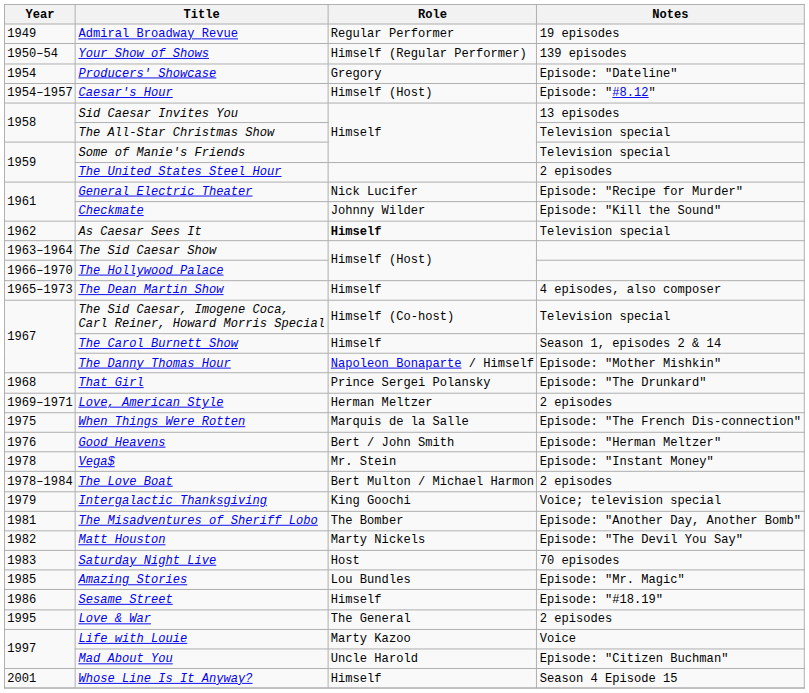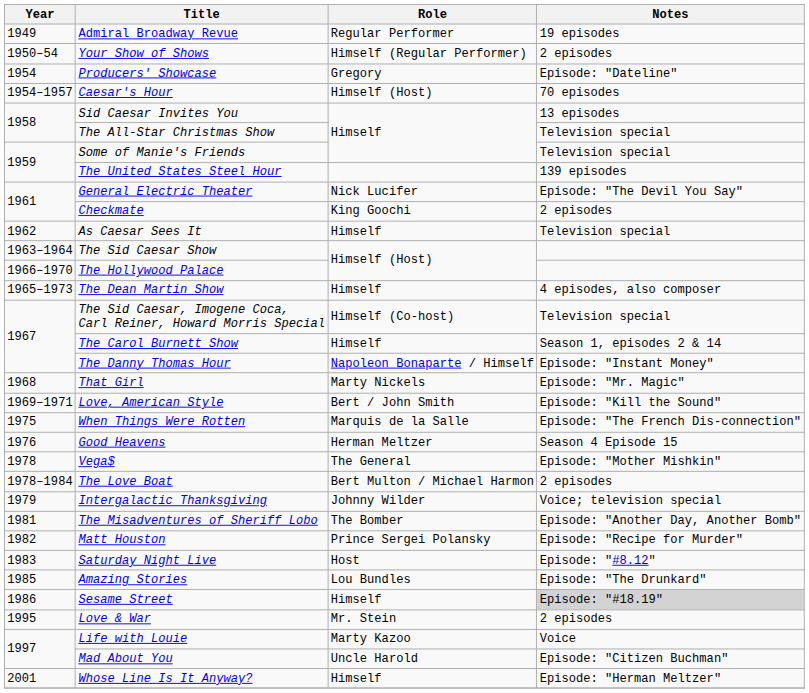(583, 54) 139 episodes -> (576, 54) 2 episodes
(598, 93) Episode: "#8.12" -> (580, 93) 70 episodes
(576, 172) 2 episodes -> (583, 172) 139 episodes
(641, 192) Episode: "Recipe for Murder" -> (641, 192) Episode: "The Devil You Say"
(378, 211) Johnny Wilder -> (371, 211) King Goochi
(630, 211) Episode: "Kill the Sound" -> (576, 211) 2 episodes
(356, 231) bold -> (356, 231) normal
(630, 363) Episode: "Mother Mishkin" -> (627, 363) Episode: "Instant Money"
(411, 383) Prince Sergei Polansky -> (378, 383) Marty Nickels
(623, 383) Episode: "The Drunkard" -> (612, 383) Episode: "Mr. Magic"
(382, 403) Herman Meltzer -> (393, 403) Bert / John Smith
(576, 403) 2 episodes -> (630, 403) Episode: "Kill the Sound"
(393, 442) Bert / John Smith -> (382, 442) Herman Meltzer
(630, 442) Episode: "Herman Meltzer" -> (609, 442) Season 4 Episode 15
(363, 462) Mr. Stein -> (371, 462) The General
(627, 462) Episode: "Instant Money" -> (630, 462) Episode: "Mother Mishkin"
(371, 501) King Goochi -> (378, 501) Johnny Wilder
(378, 541) Marty Nickels -> (411, 541) Prince Sergei Polansky
(641, 541) Episode: "The Devil You Say" -> (641, 541) Episode: "Recipe for Murder"
(580, 560) 70 episodes -> (598, 560) Episode: "#8.12"
(612, 580) Episode: "Mr. Magic" -> (623, 580) Episode: "The Drunkard"
(601, 600) no background -> (601, 600) lightgrey background
(371, 619) The General -> (363, 619) Mr. Stein
(609, 679) Season 4 Episode 15 -> (630, 679) Episode: "Herman Meltzer"
